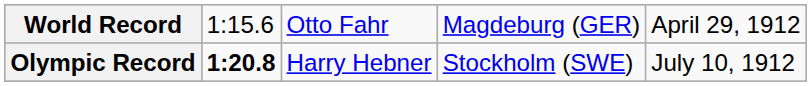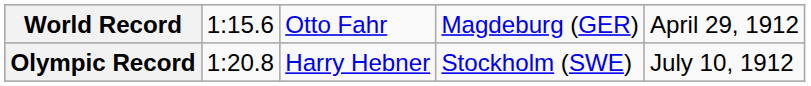(241, 62) bold -> (240, 62) normal
